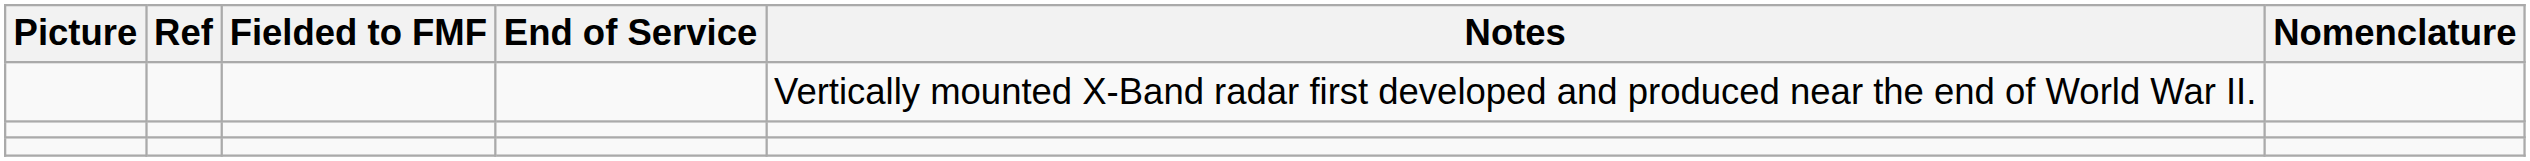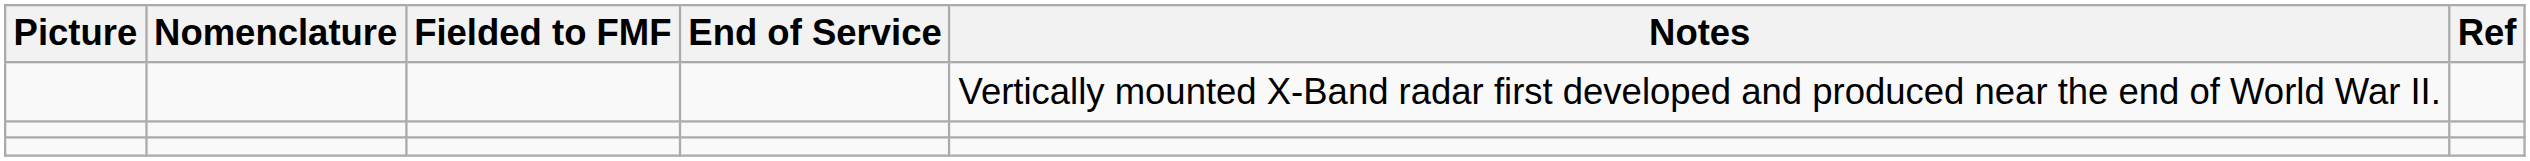columns swapped: (2395, 33) <-> (183, 33)
